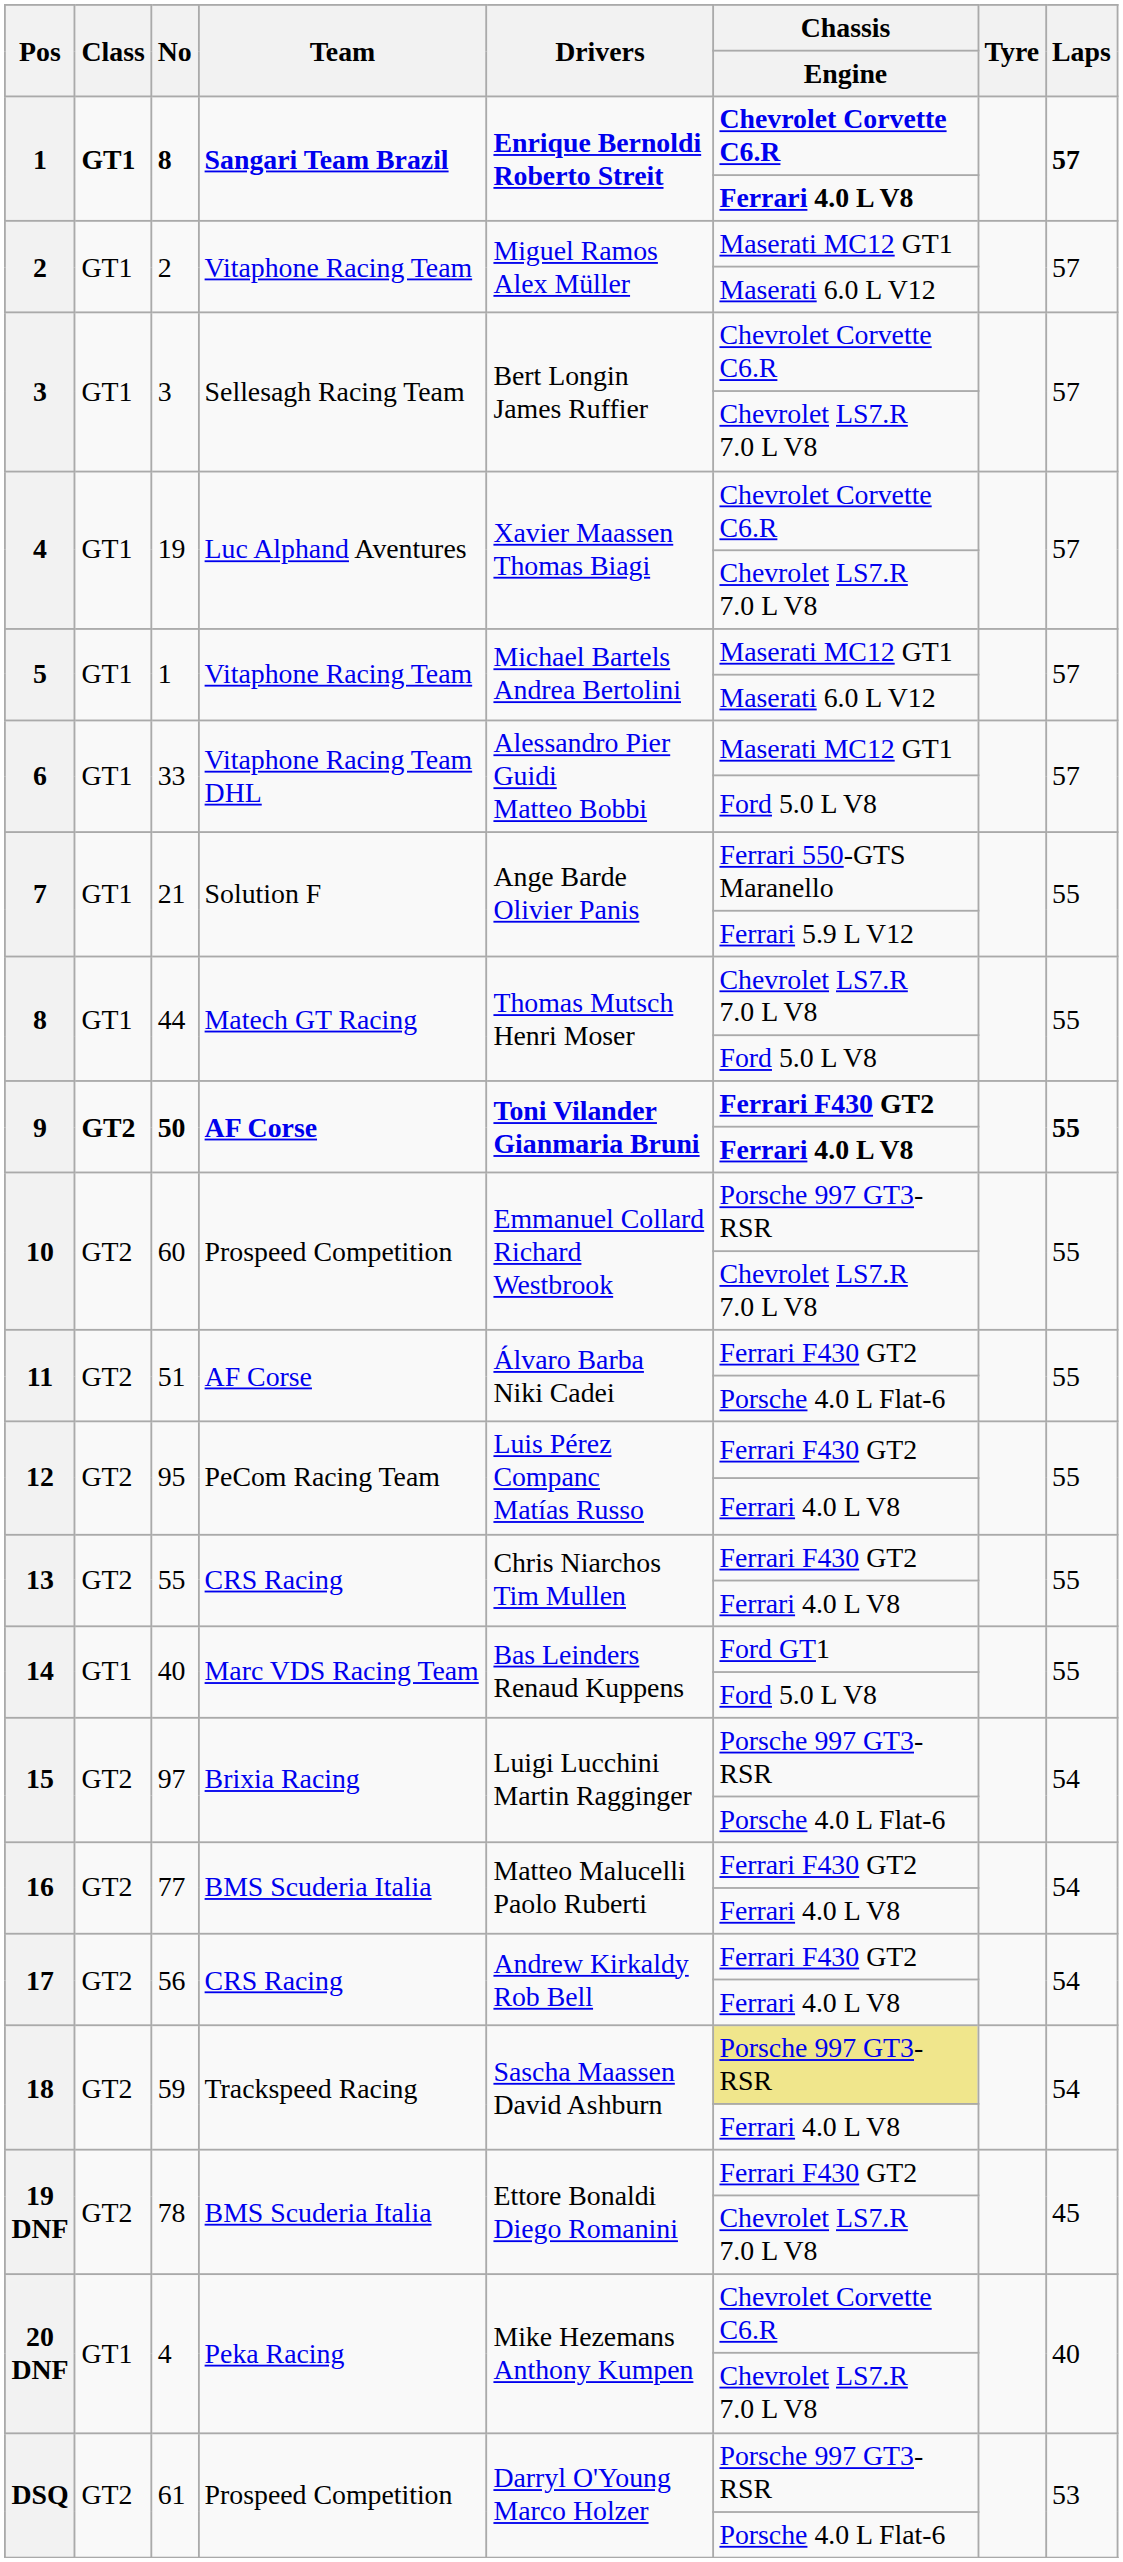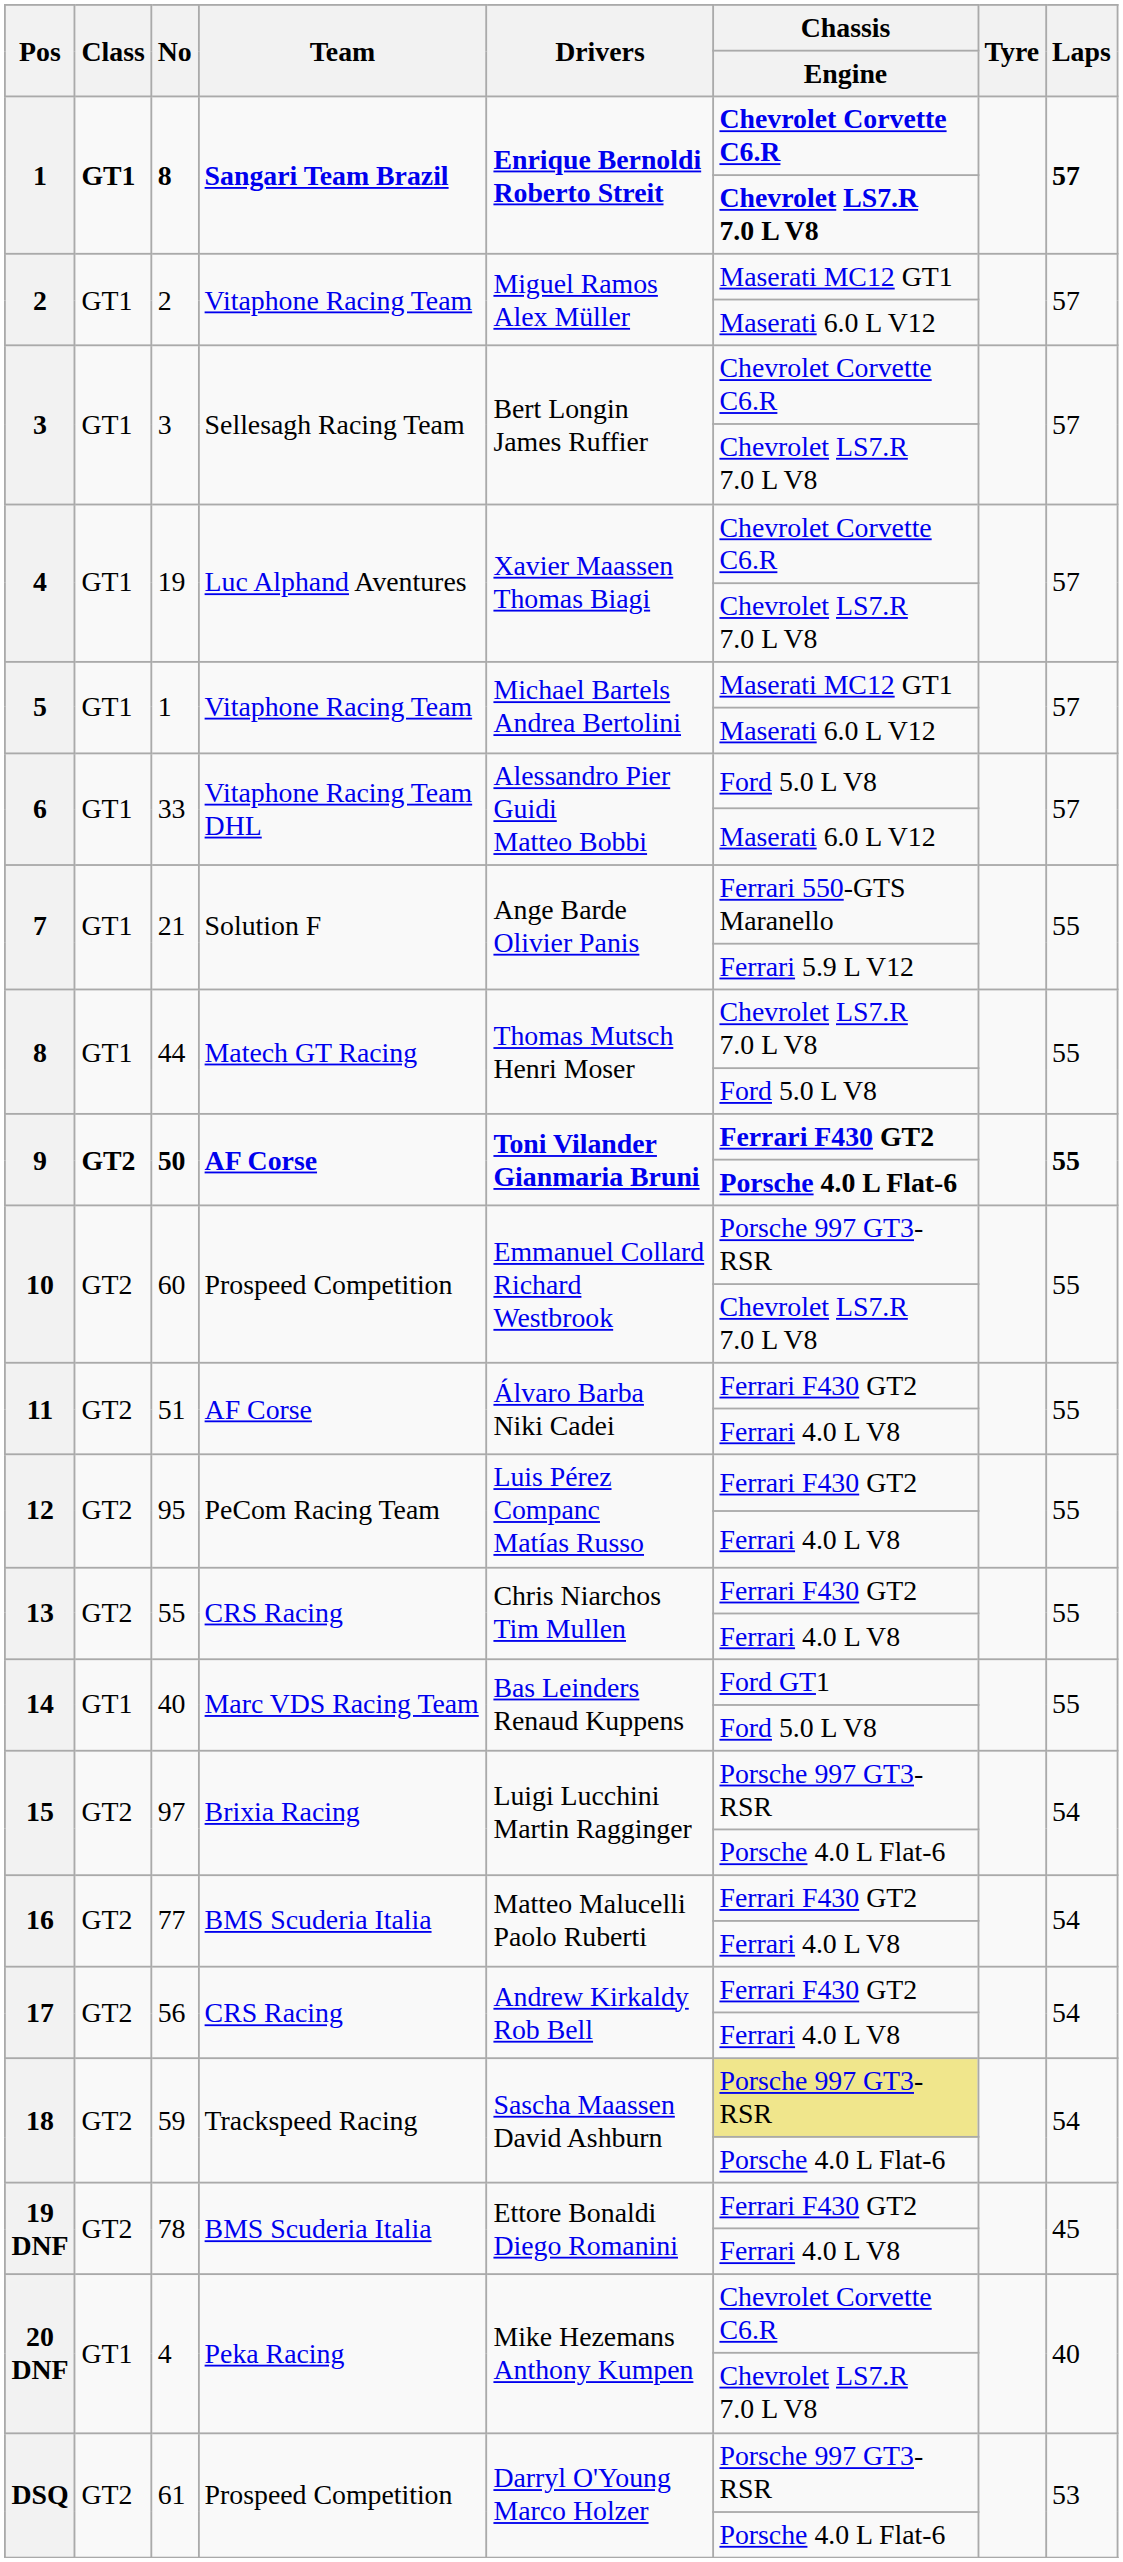(816, 198) Ferrari 4.0 L V8 -> (819, 214) Chevrolet LS7.R 7.0 L V8
(836, 747) Maserati MC12 GT1 -> (798, 780) Ford 5.0 L V8
(798, 803) Ford 5.0 L V8 -> (828, 836) Maserati 6.0 L V12
(816, 1149) Ferrari 4.0 L V8 -> (838, 1182) Porsche 4.0 L Flat-6
(832, 1398) Porsche 4.0 L Flat-6 -> (810, 1431) Ferrari 4.0 L V8
(810, 2126) Ferrari 4.0 L V8 -> (832, 2159) Porsche 4.0 L Flat-6
(814, 2235) Chevrolet LS7.R 7.0 L V8 -> (810, 2251) Ferrari 4.0 L V8
